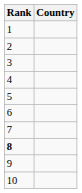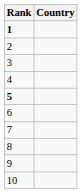(9, 29) normal -> (9, 29) bold
(9, 96) normal -> (9, 96) bold
(9, 146) bold -> (9, 146) normal
